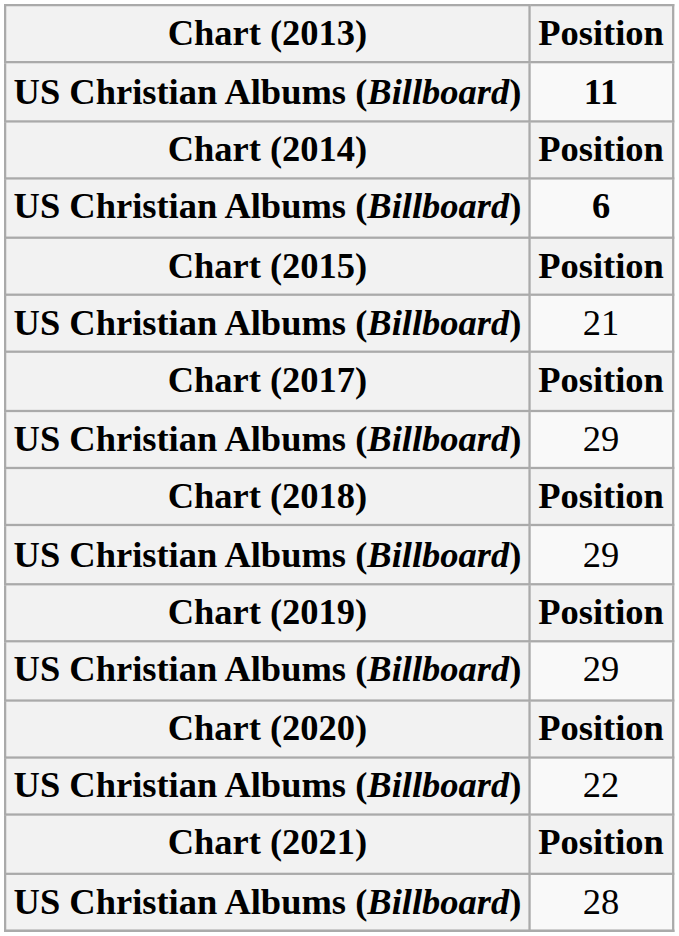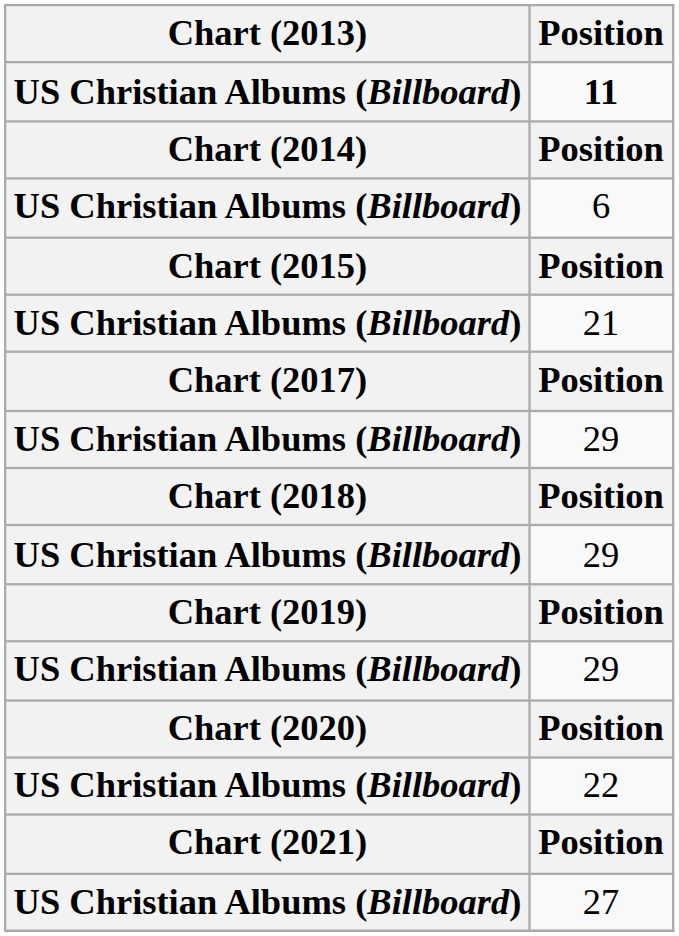(601, 206) bold -> (601, 206) normal
(601, 901) 28 -> (601, 901) 27
